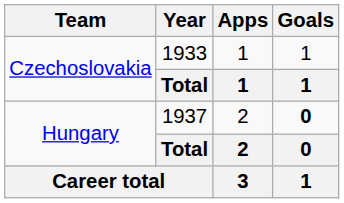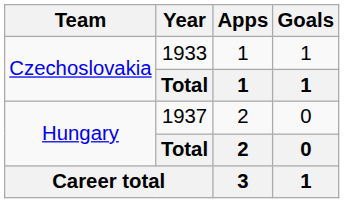(306, 117) bold -> (306, 117) normal
